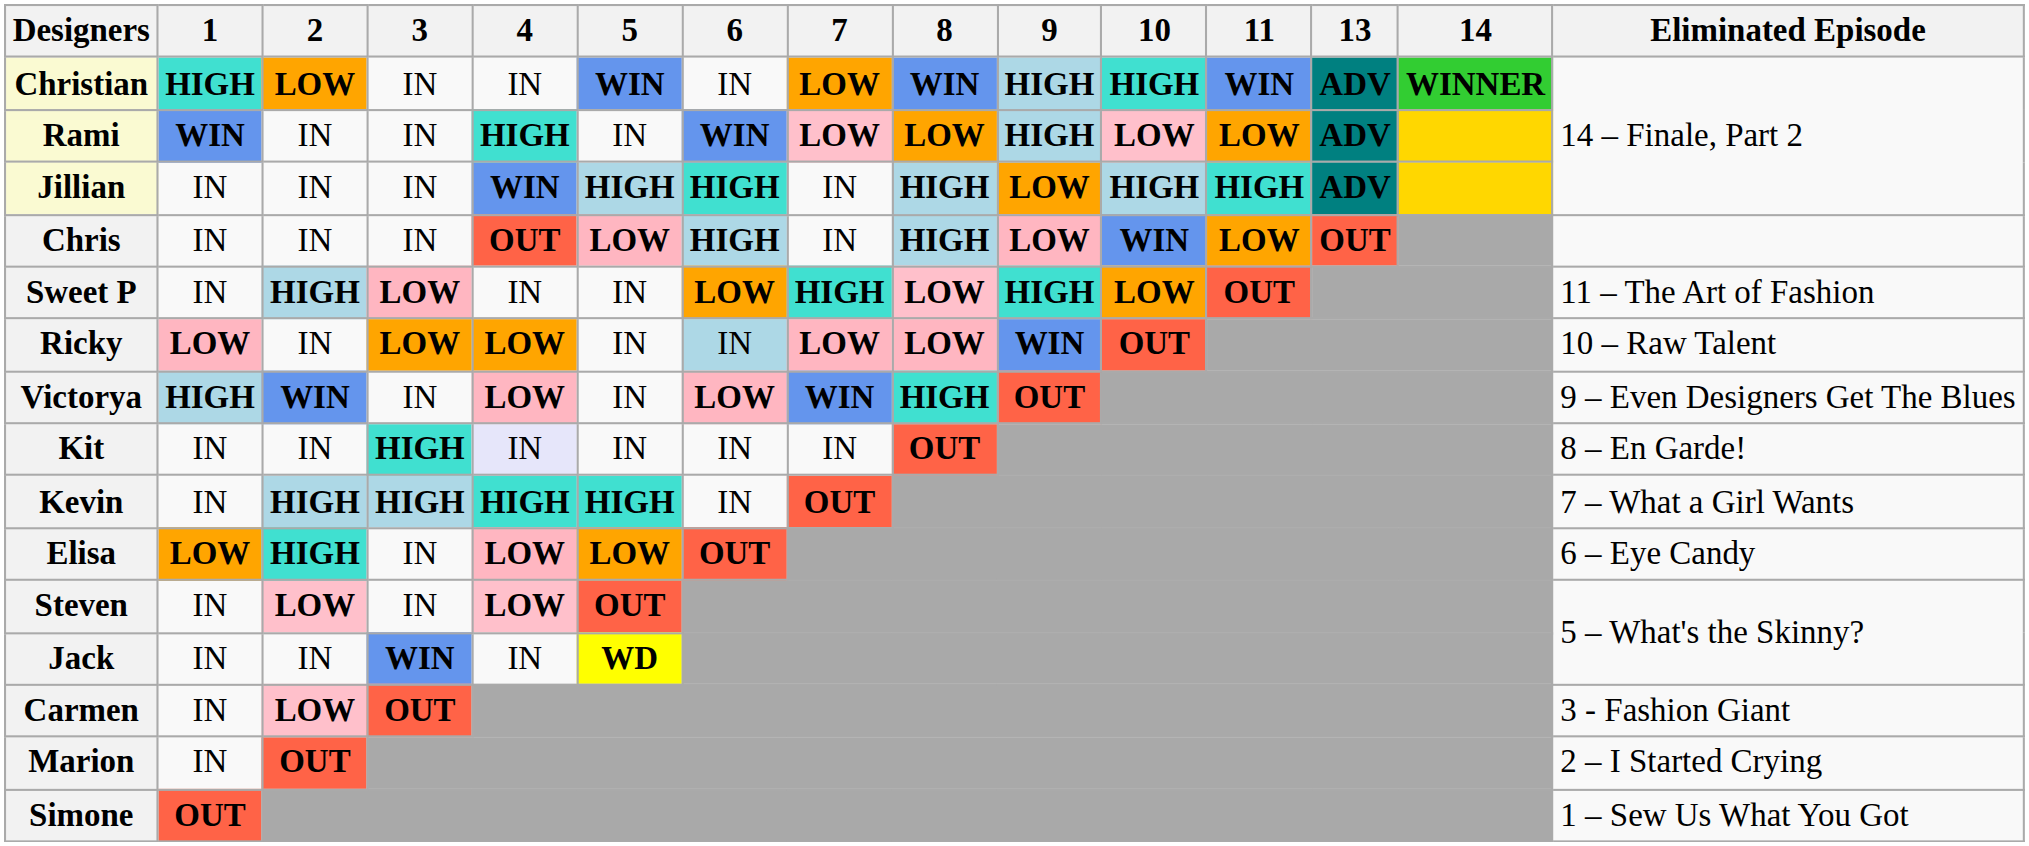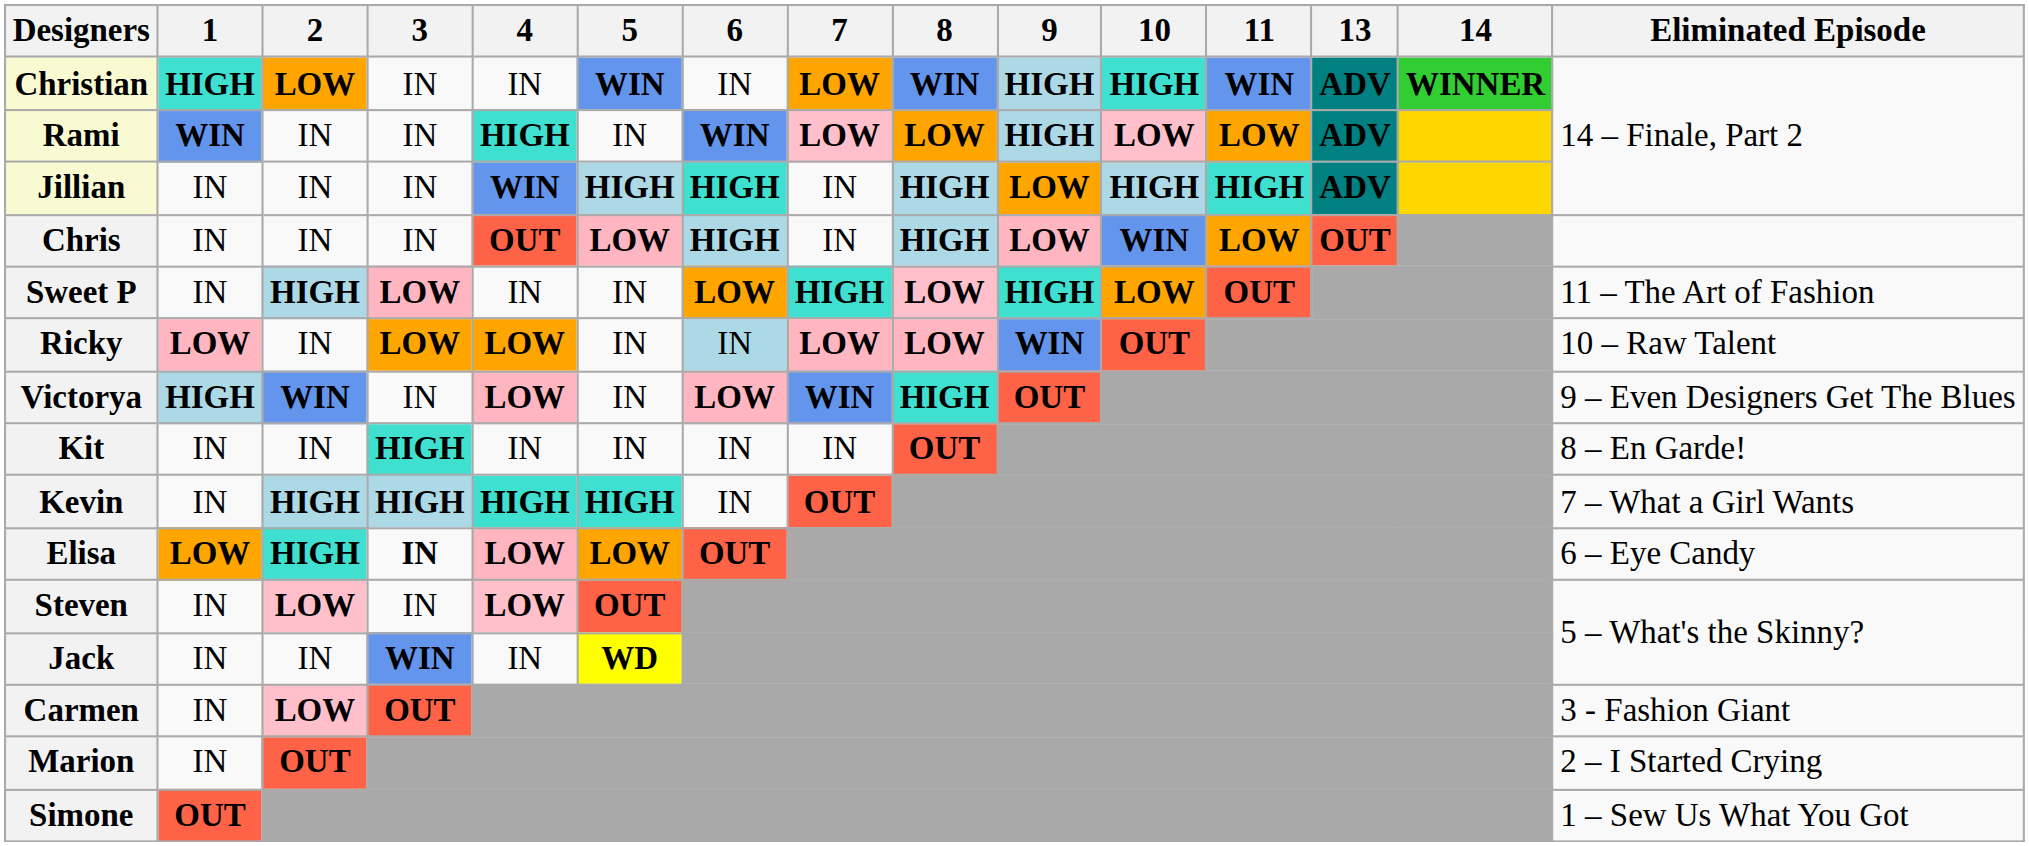(525, 448) lavender background -> (525, 448) no background
(420, 553) normal -> (420, 553) bold
